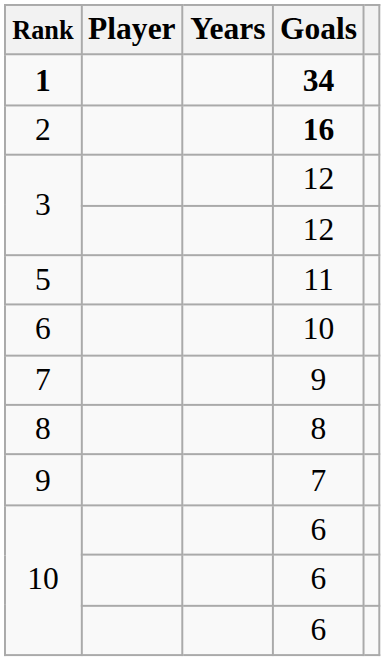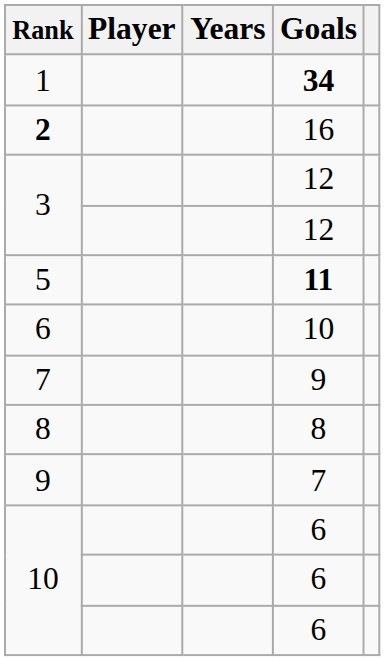(43, 79) bold -> (43, 79) normal
(43, 129) normal -> (43, 129) bold
(318, 129) bold -> (318, 129) normal
(318, 279) normal -> (318, 279) bold
